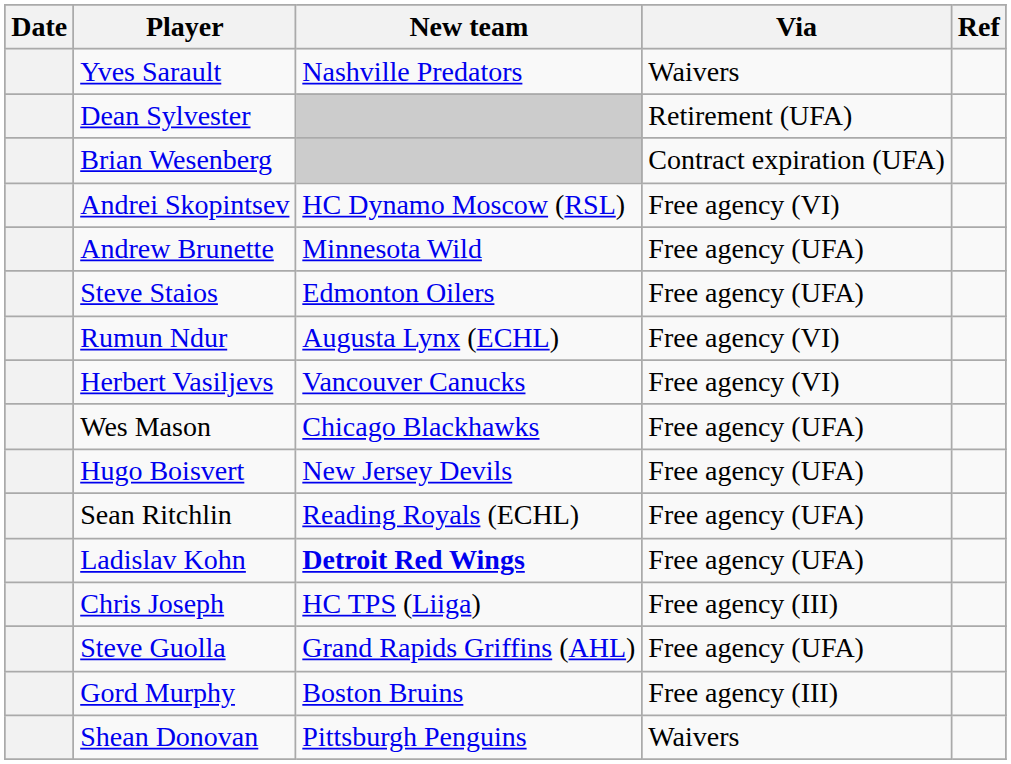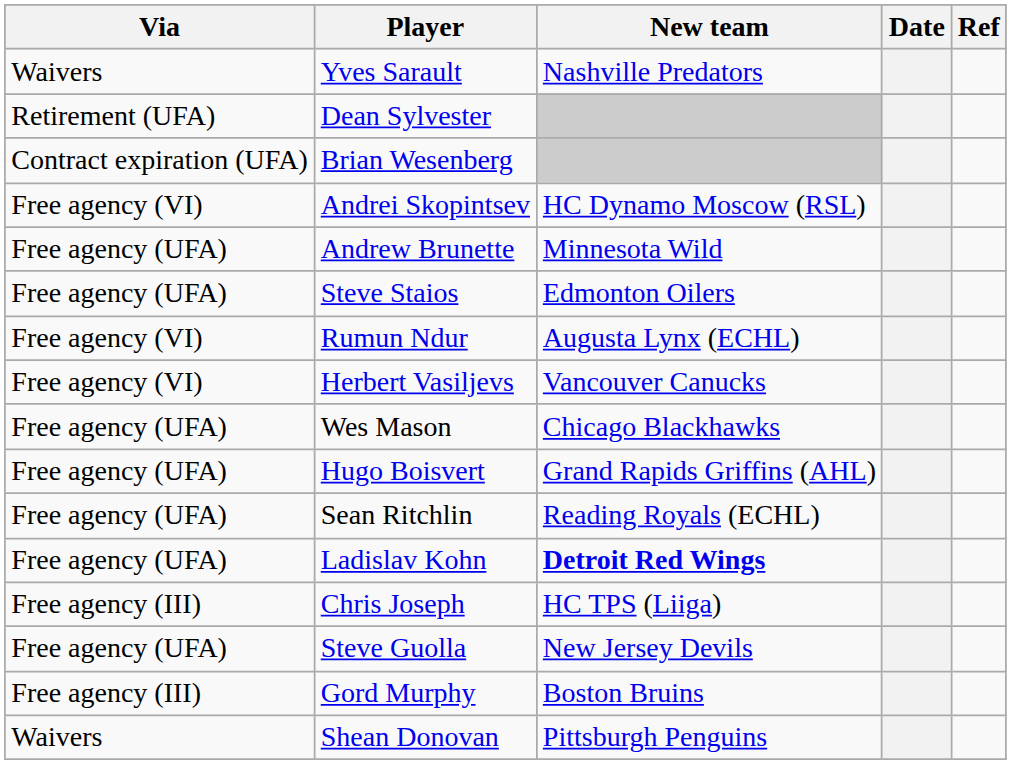columns swapped: (39, 26) <-> (797, 26)
(407, 470) New Jersey Devils -> (709, 470) Grand Rapids Griffins (AHL)
(469, 648) Grand Rapids Griffins (AHL) -> (648, 648) New Jersey Devils
